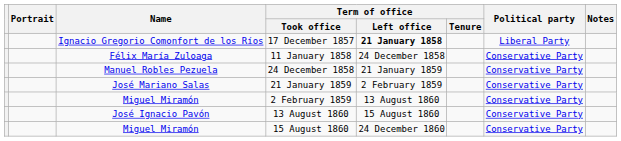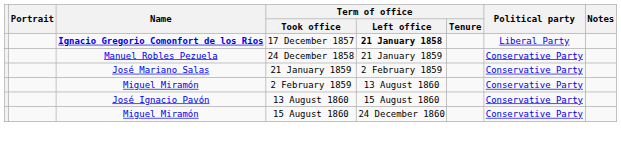(161, 41) normal -> (161, 41) bold
- row: (311, 56)
